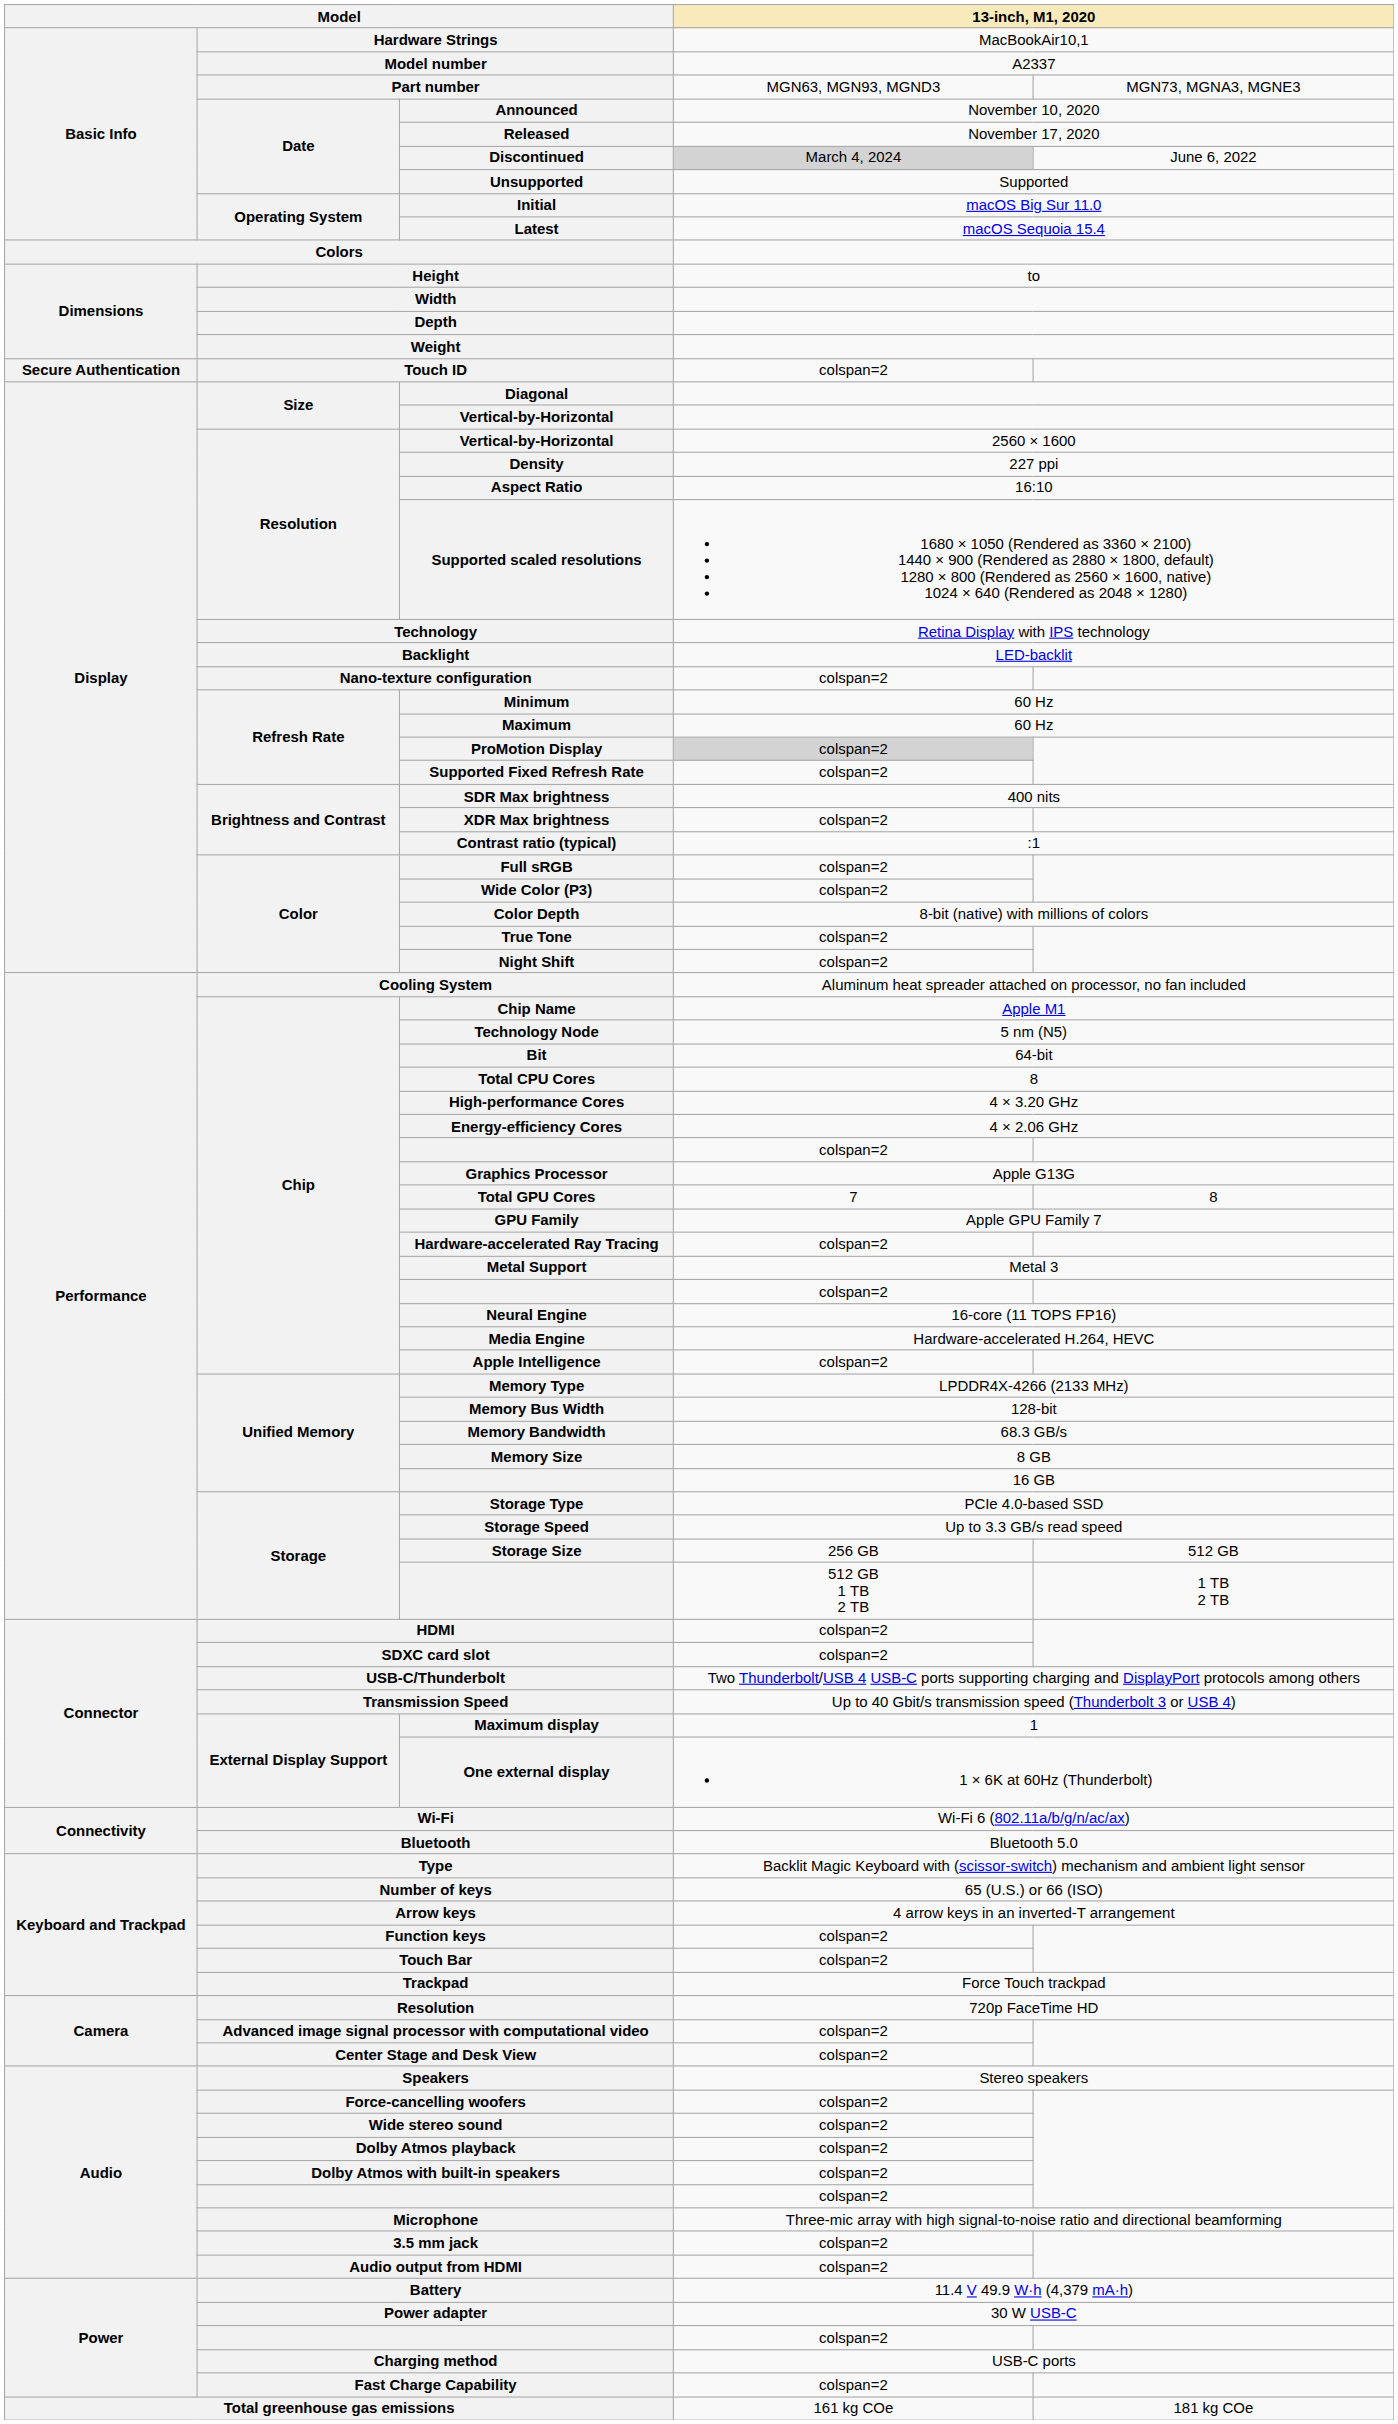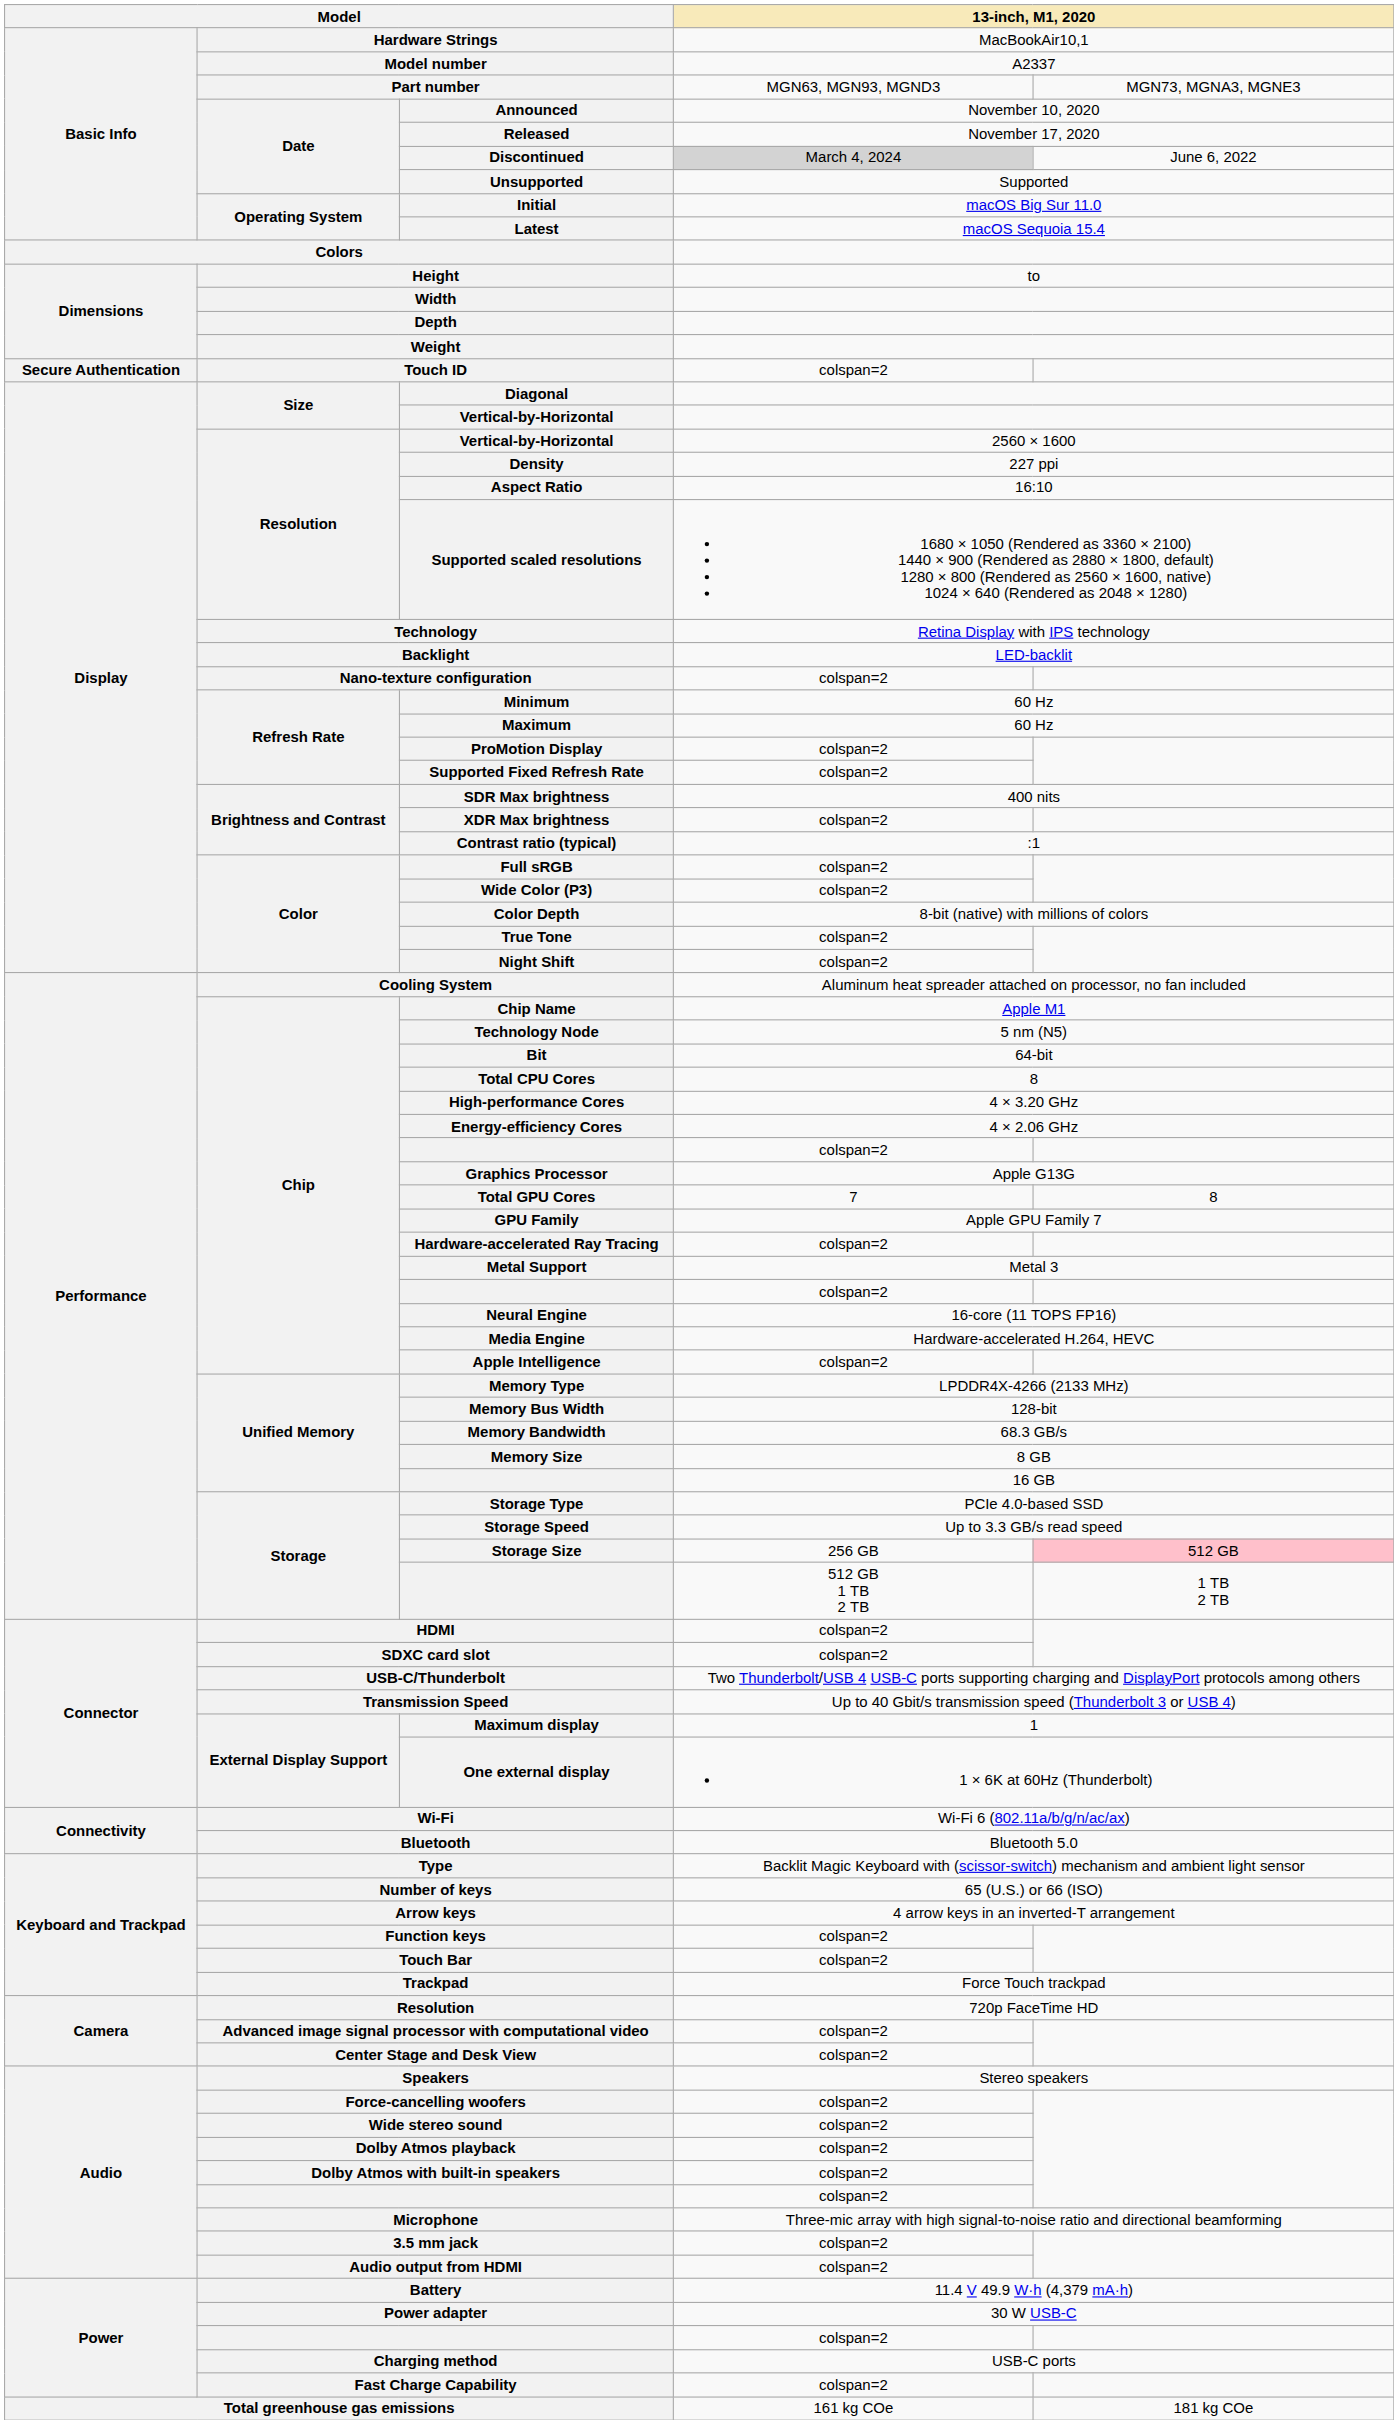(853, 749) lightgrey background -> (853, 749) no background
(1213, 1550) no background -> (1213, 1550) pink background
